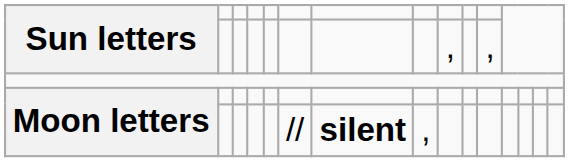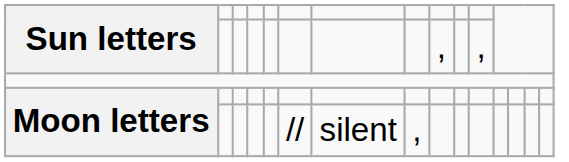(363, 129) bold -> (358, 129) normal
